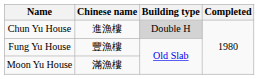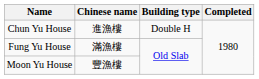(171, 29) lightgrey background -> (171, 29) no background
(107, 46) 豐漁樓 -> (107, 46) 滿漁樓
(107, 64) 滿漁樓 -> (107, 64) 豐漁樓
